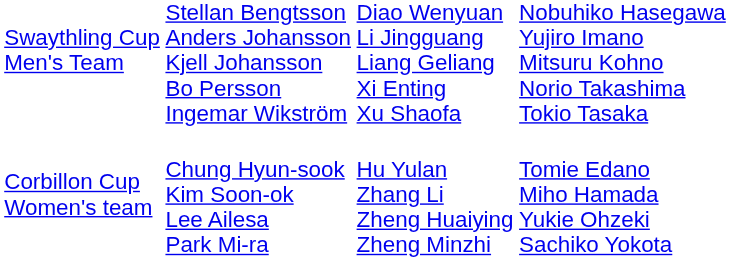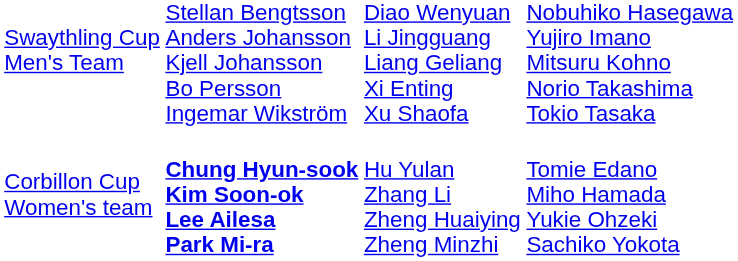(255, 207) normal -> (262, 207) bold
